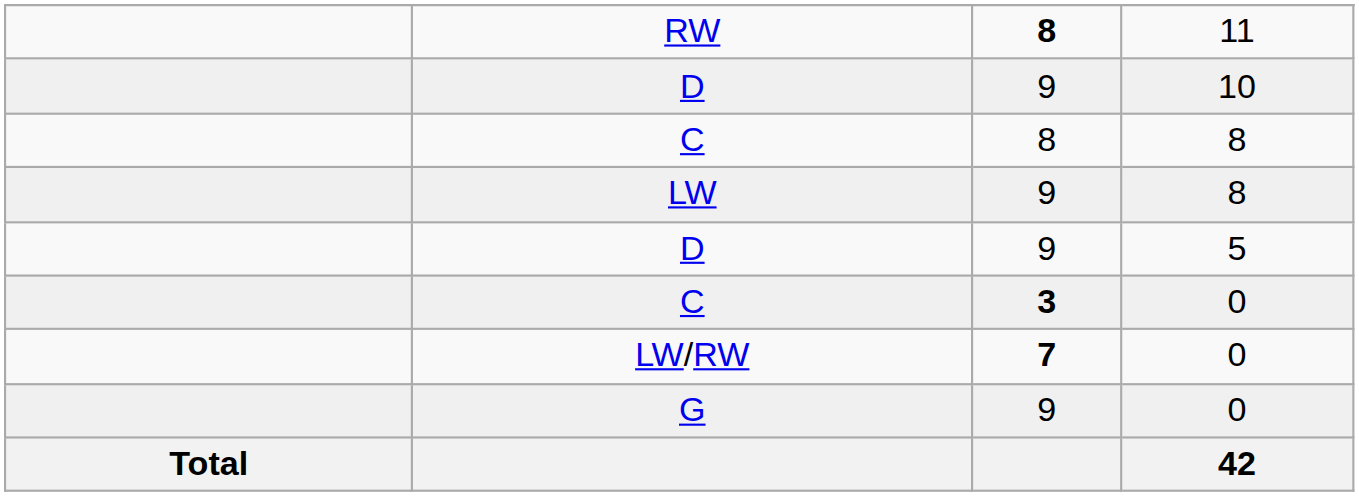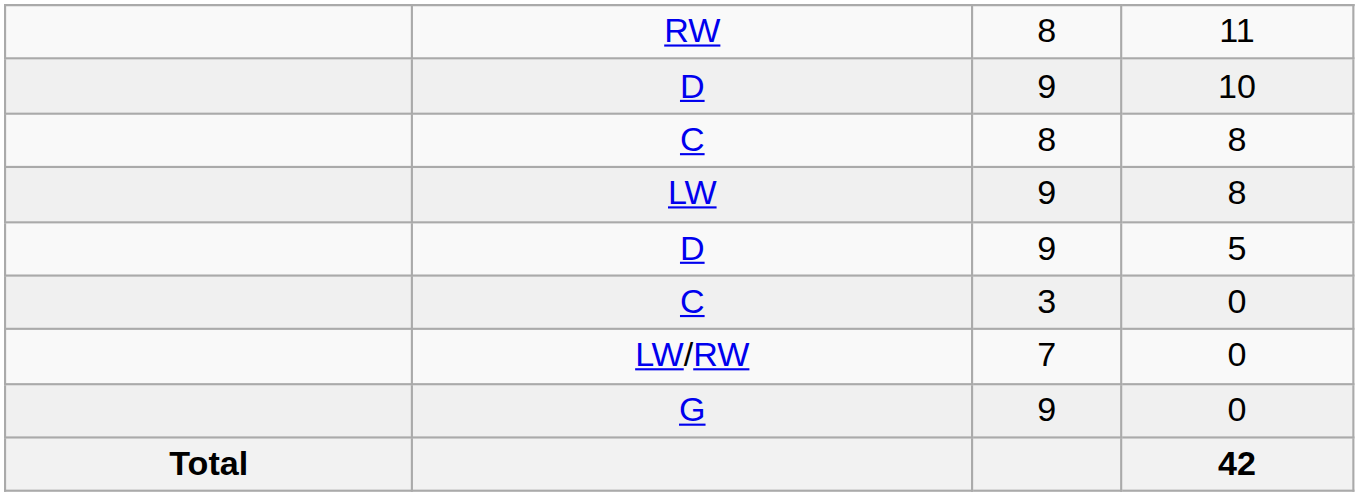(1047, 31) bold -> (1047, 31) normal
(1047, 301) bold -> (1047, 301) normal
(1047, 355) bold -> (1047, 355) normal
